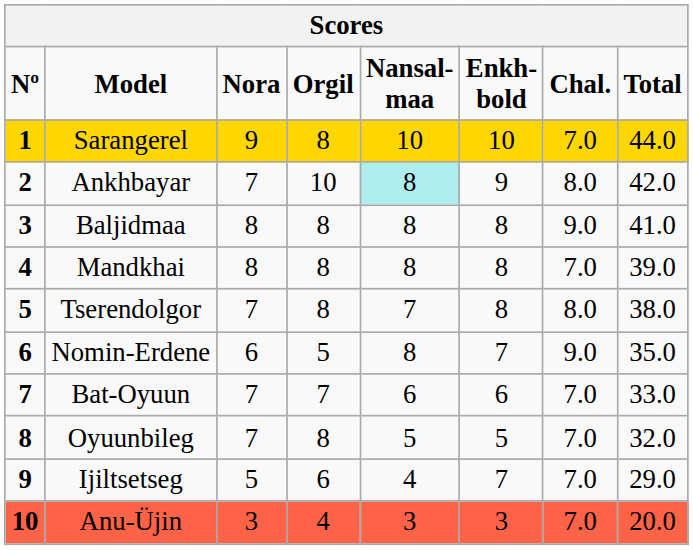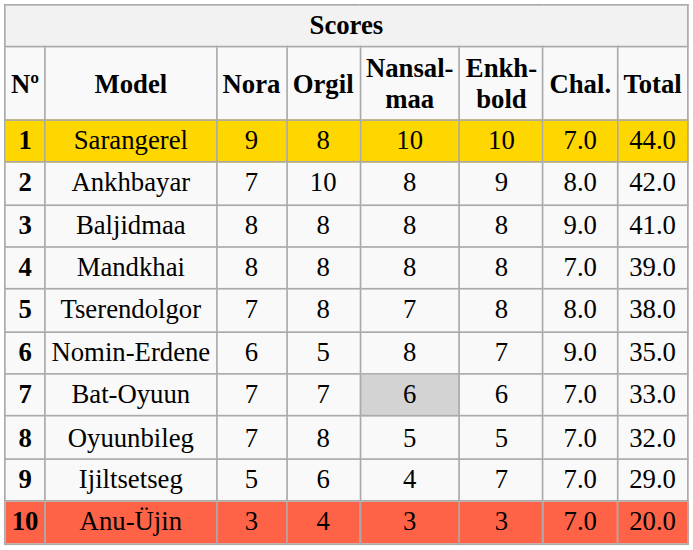(410, 182) paleturquoise background -> (410, 182) no background
(410, 394) no background -> (410, 394) lightgrey background
